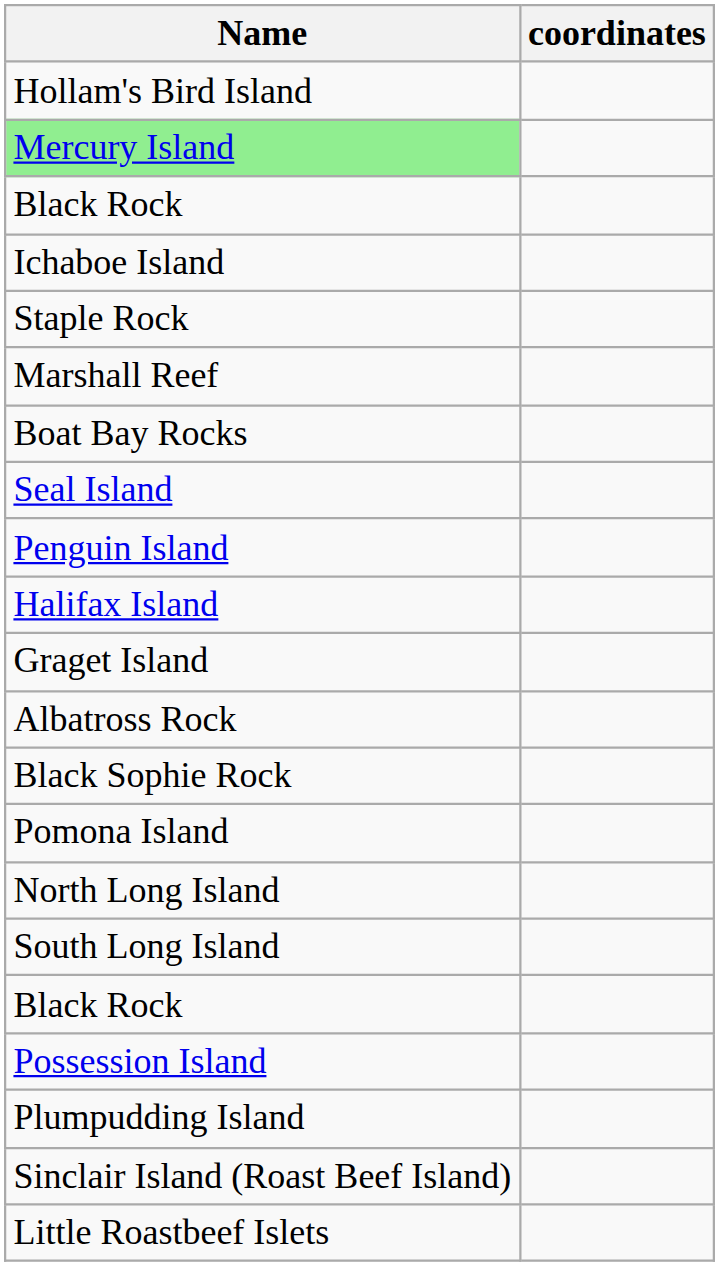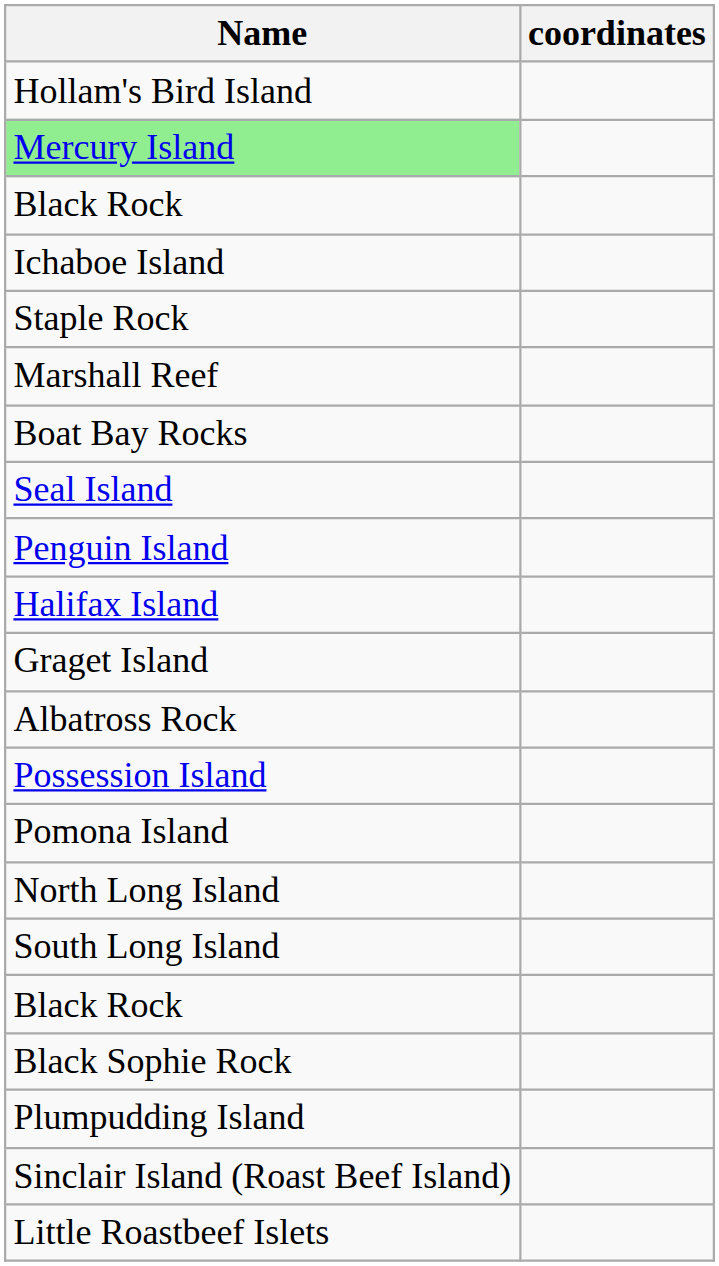(152, 775) Black Sophie Rock -> (140, 775) Possession Island
(140, 1060) Possession Island -> (152, 1060) Black Sophie Rock
